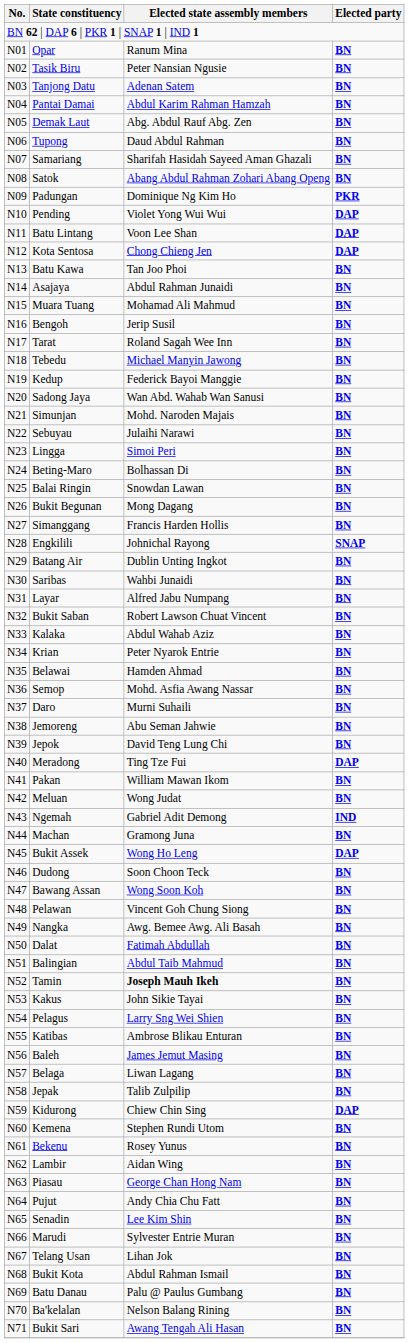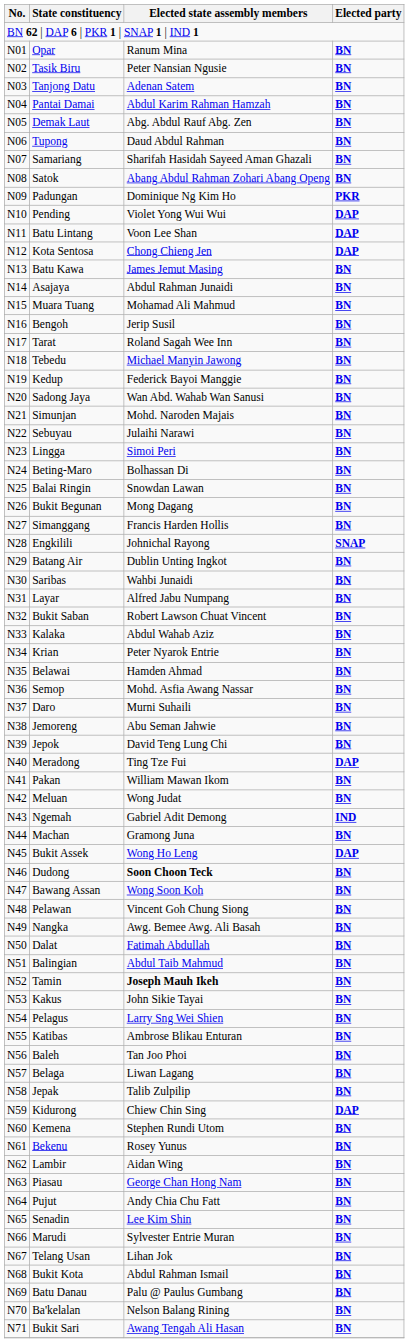(157, 269) Tan Joo Phoi -> (175, 269) James Jemut Masing
(168, 872) normal -> (170, 872) bold
(175, 1055) James Jemut Masing -> (157, 1055) Tan Joo Phoi
